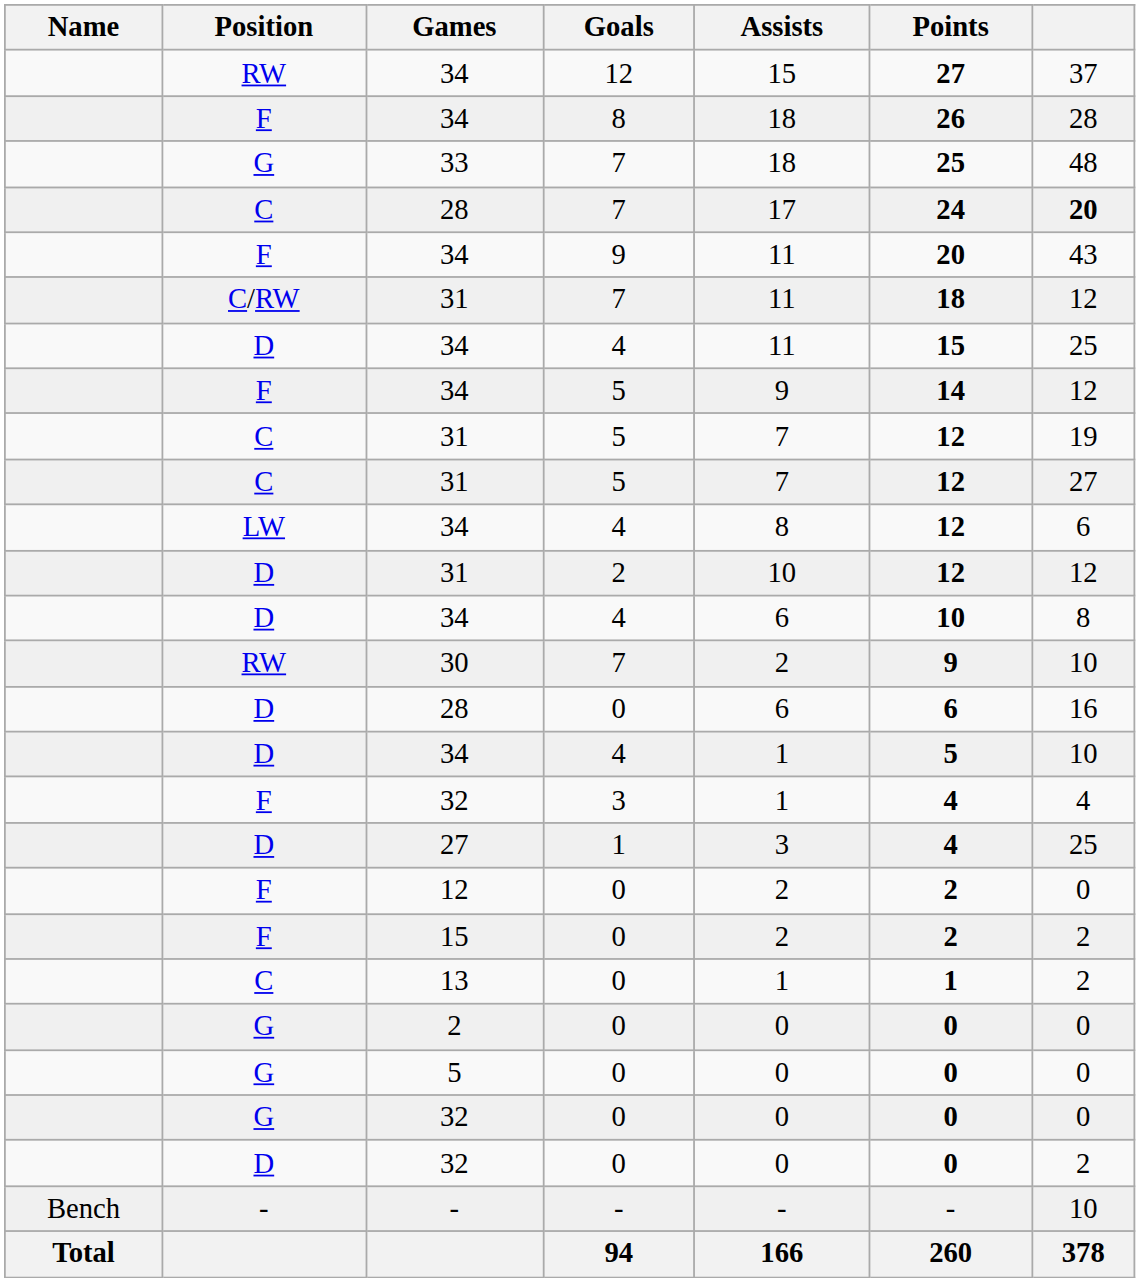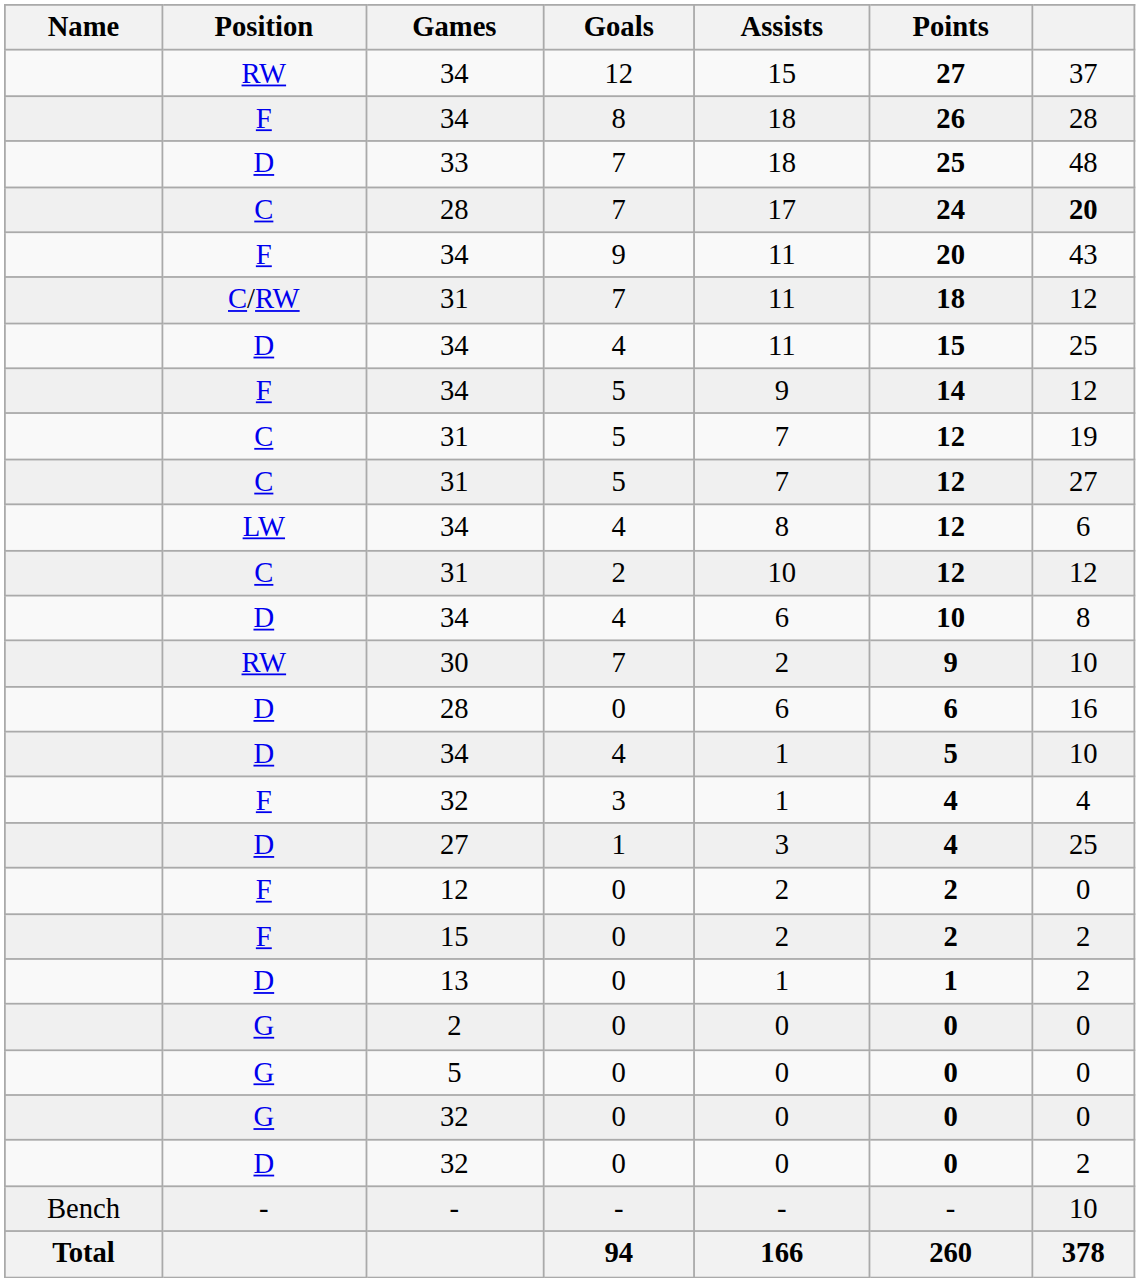(264, 163) G -> (264, 163) D
(264, 572) D -> (264, 572) C
(264, 981) C -> (264, 981) D
